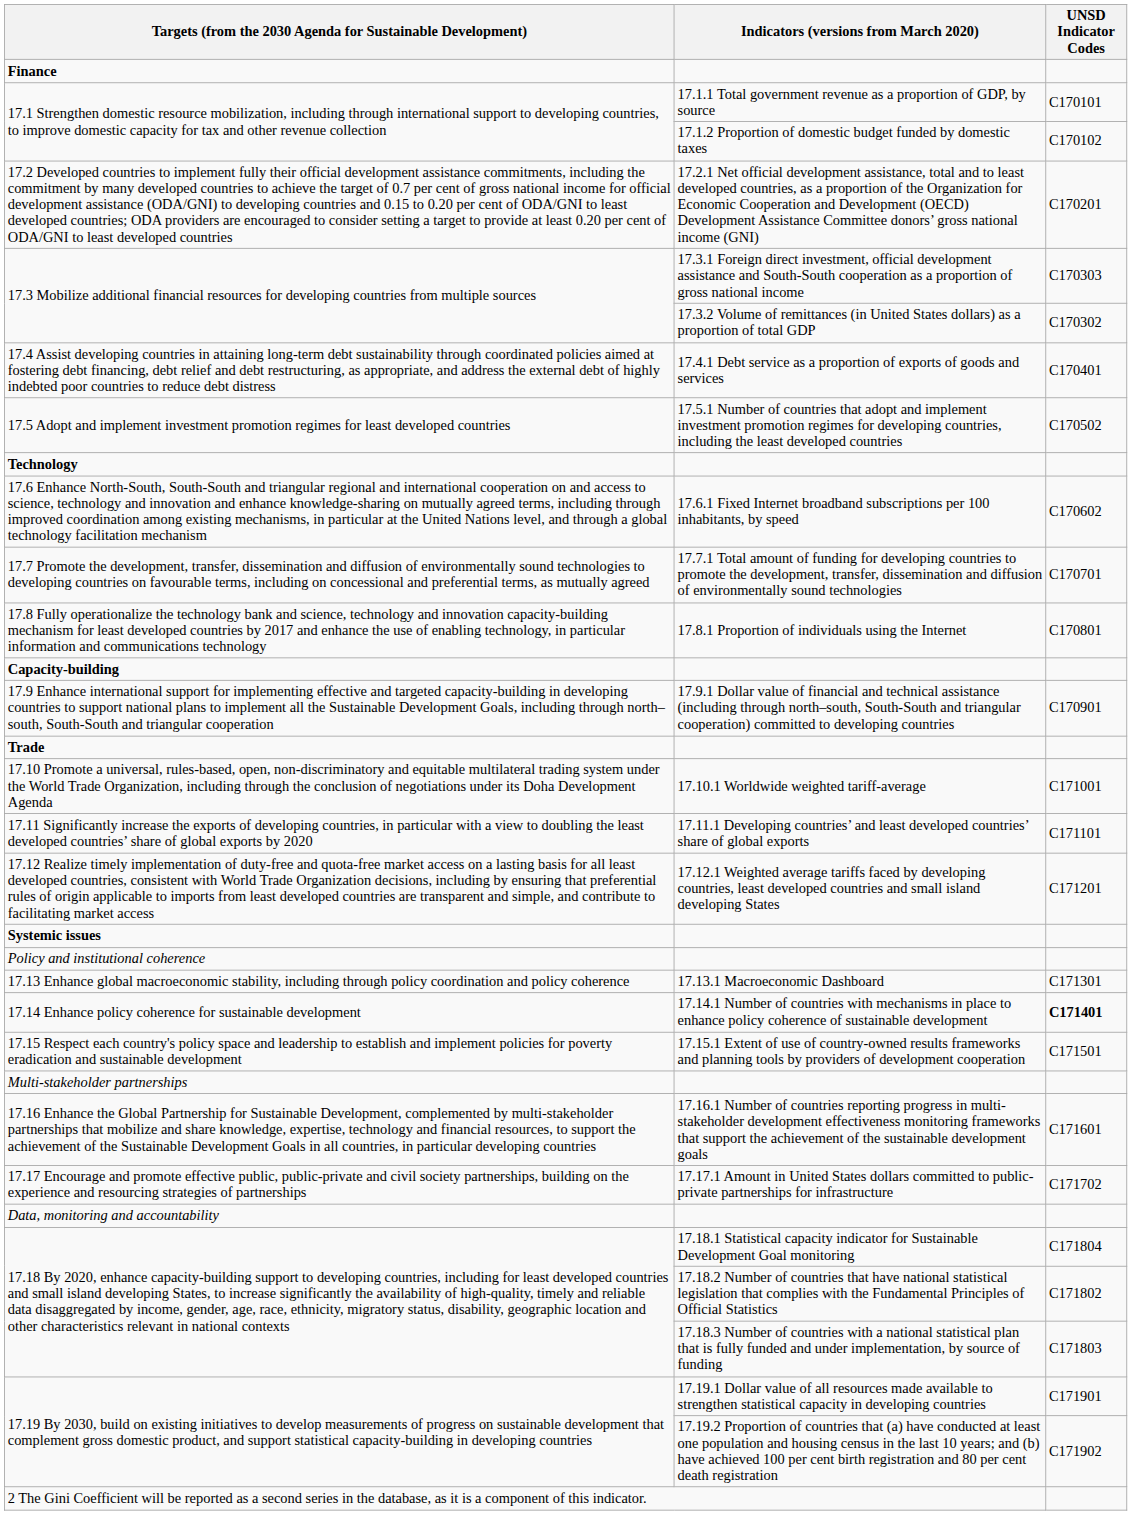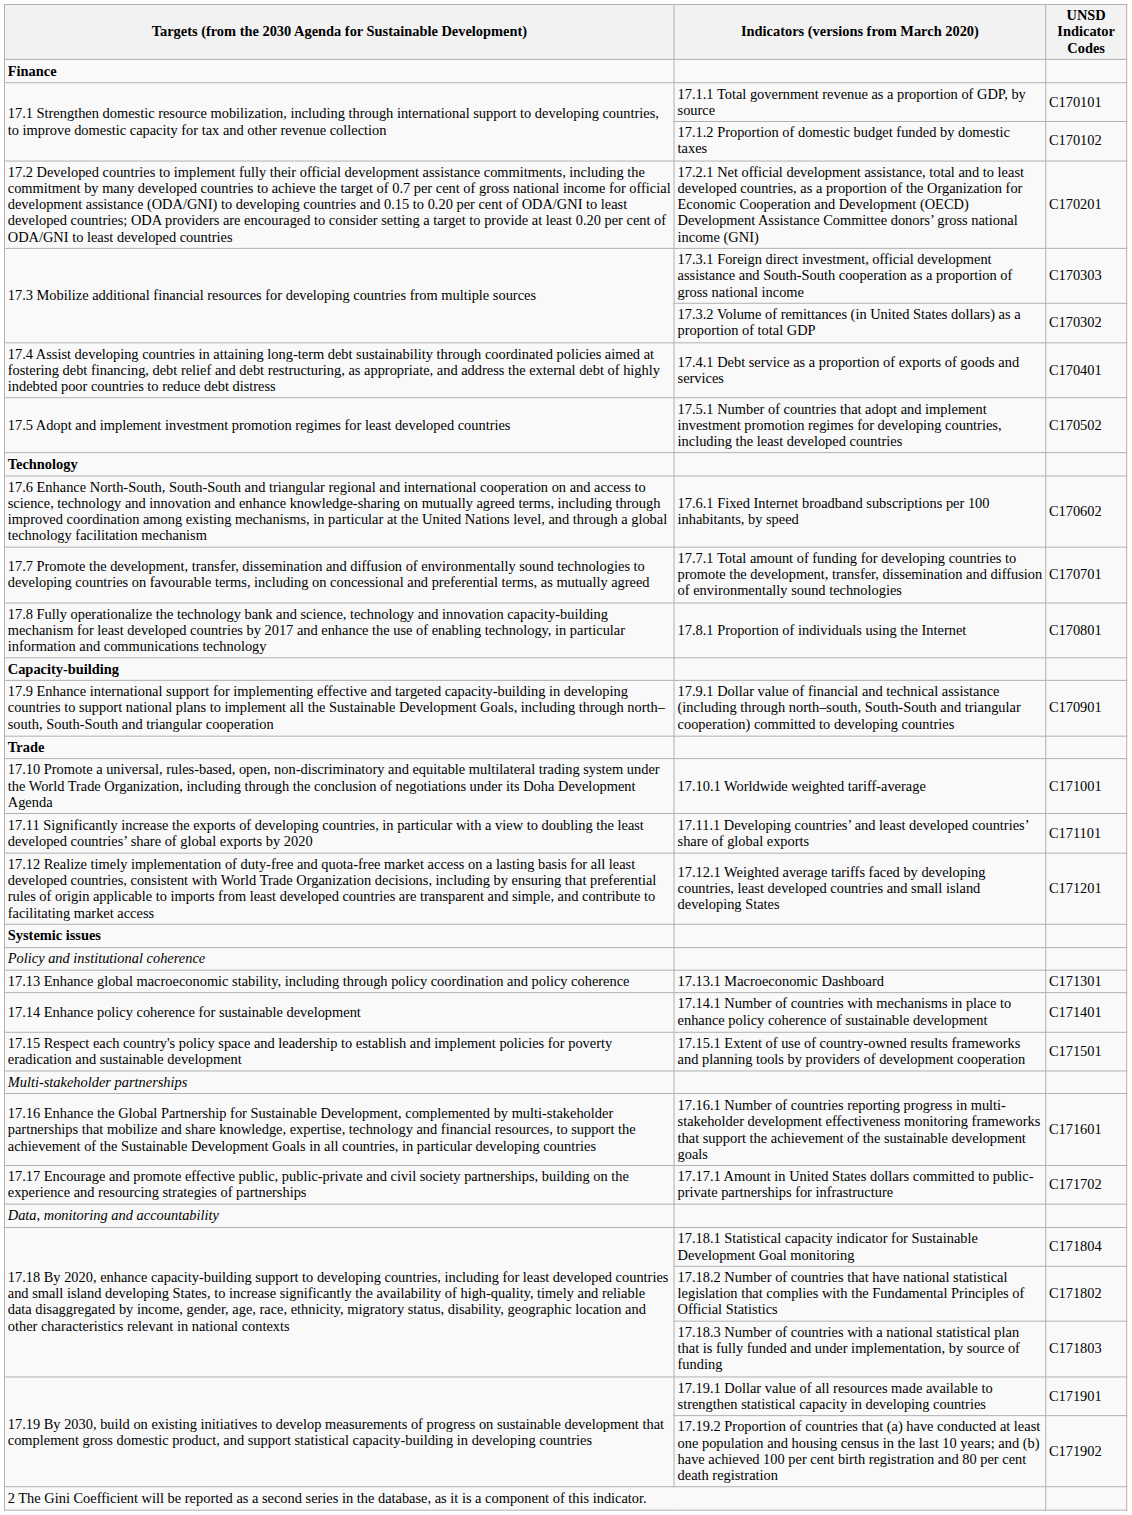(1076, 1012) bold -> (1075, 1012) normal
